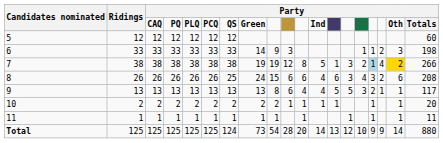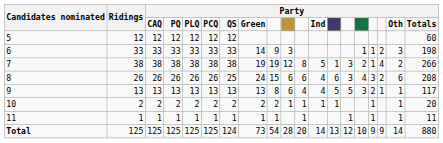(373, 64) lightblue background -> (373, 64) no background
(400, 64) gold background -> (400, 64) no background
